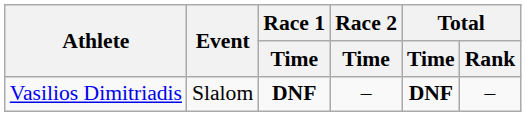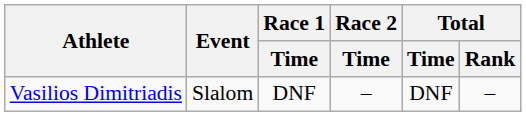(294, 93) bold -> (294, 93) normal
(431, 93) bold -> (431, 93) normal
